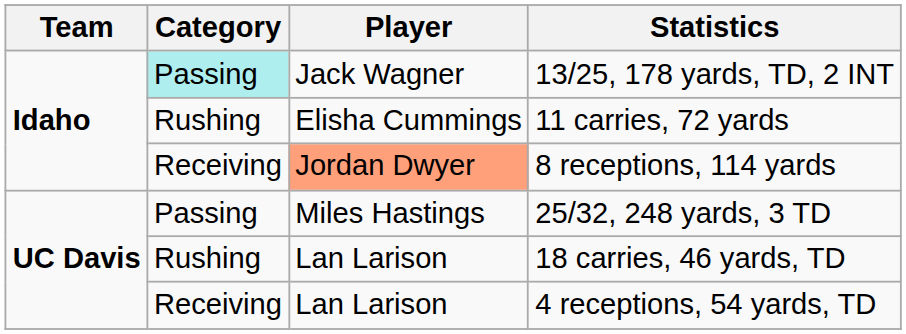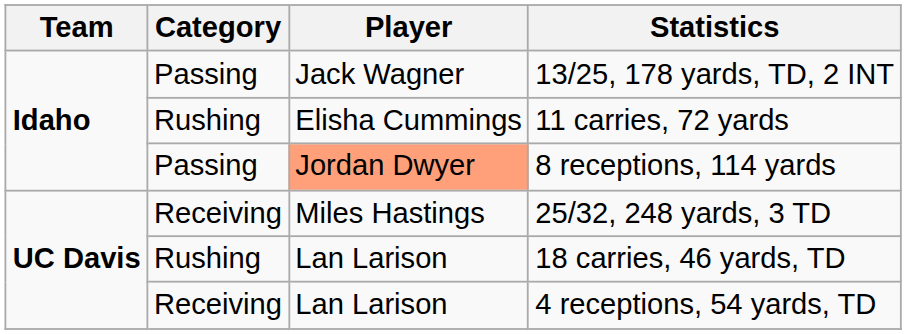(206, 73) paleturquoise background -> (206, 73) no background
(218, 166) Receiving -> (206, 166) Passing
(206, 212) Passing -> (218, 212) Receiving
